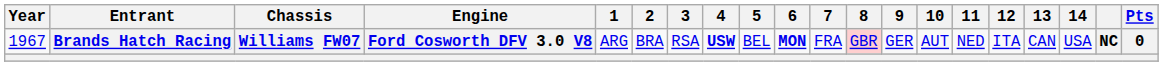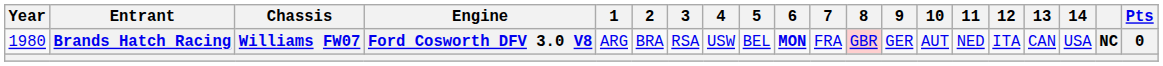(27, 42) 1967 -> (27, 42) 1980
(721, 42) bold -> (721, 42) normal
